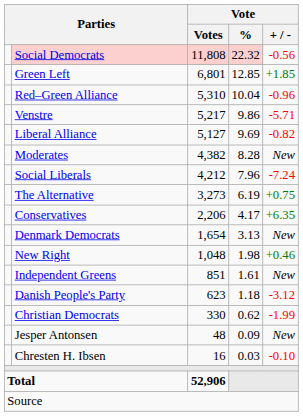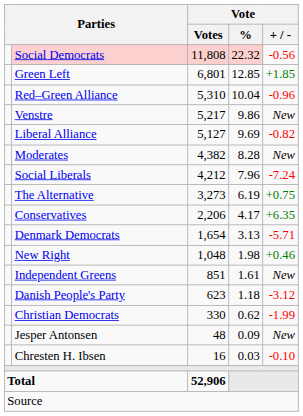(282, 114) -5.71 -> (284, 114) New
(284, 235) New -> (282, 235) -5.71
